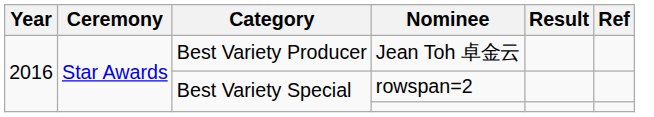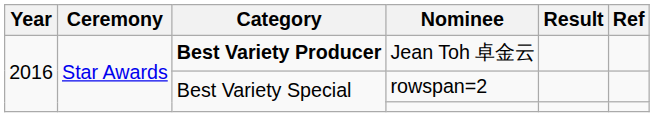(272, 53) normal -> (279, 53) bold
